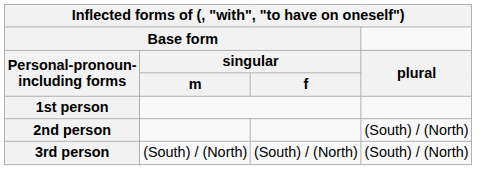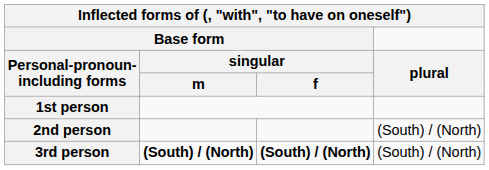(195, 152) normal -> (198, 152) bold
(306, 152) normal -> (315, 152) bold
